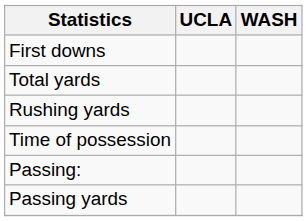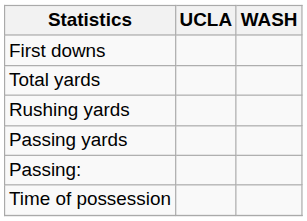rows swapped: (68, 200) <-> (90, 140)
